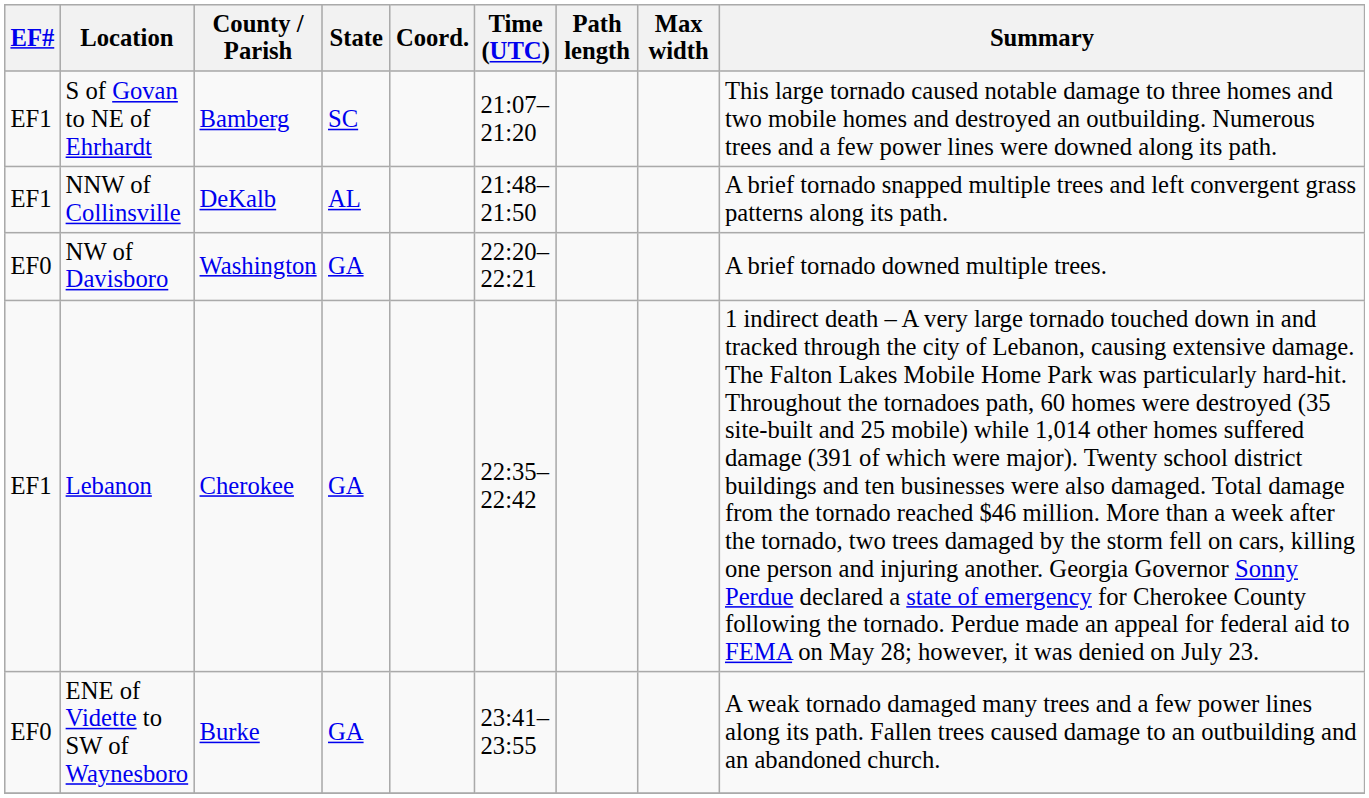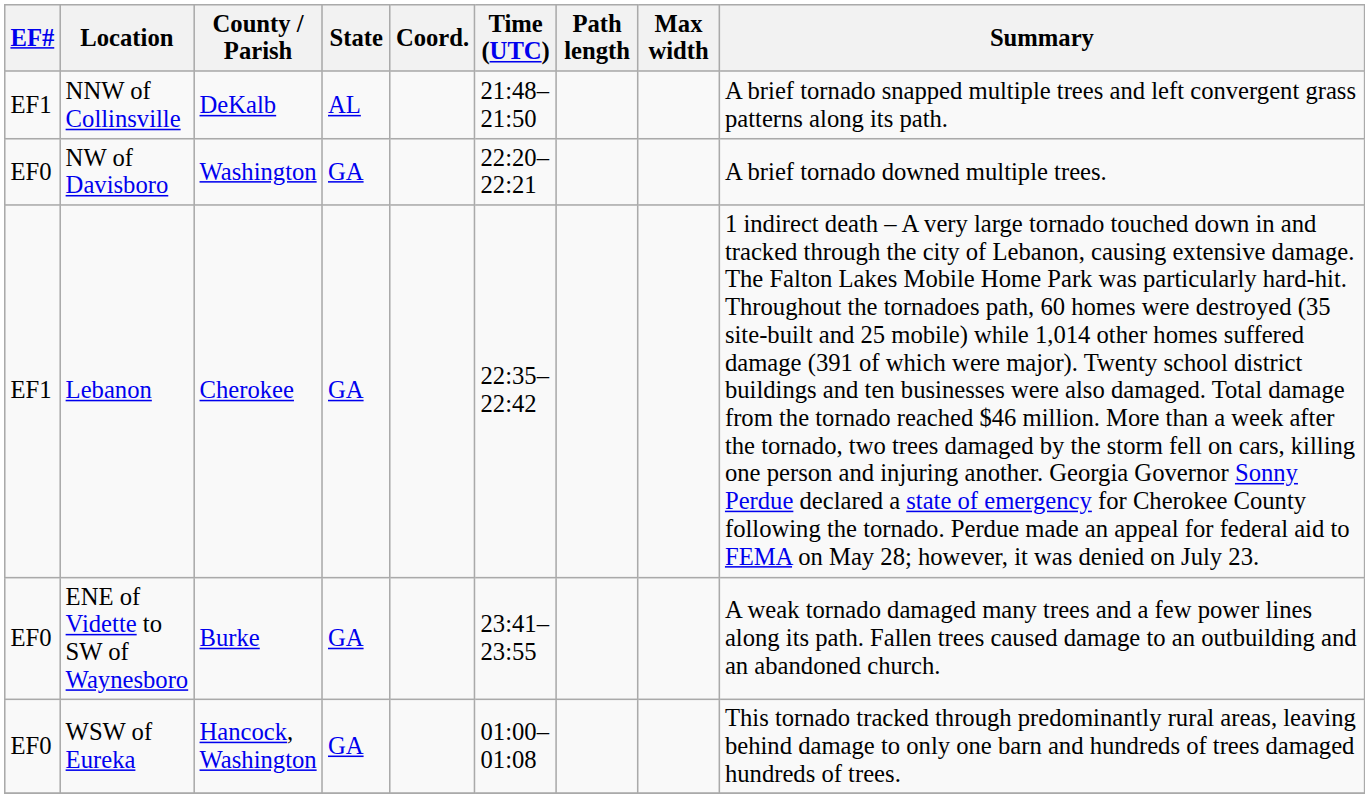- row: (122, 118)
+ row: (109, 746)
